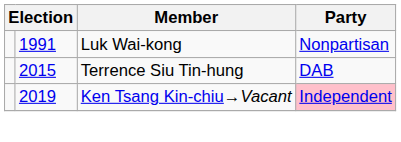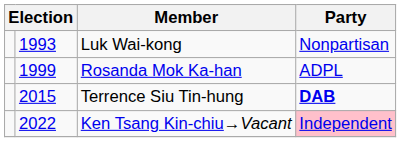(37, 44) 1991 -> (37, 44) 1993
+ row: (161, 70)
(316, 70) normal -> (317, 96) bold
(37, 96) 2019 -> (37, 123) 2022
